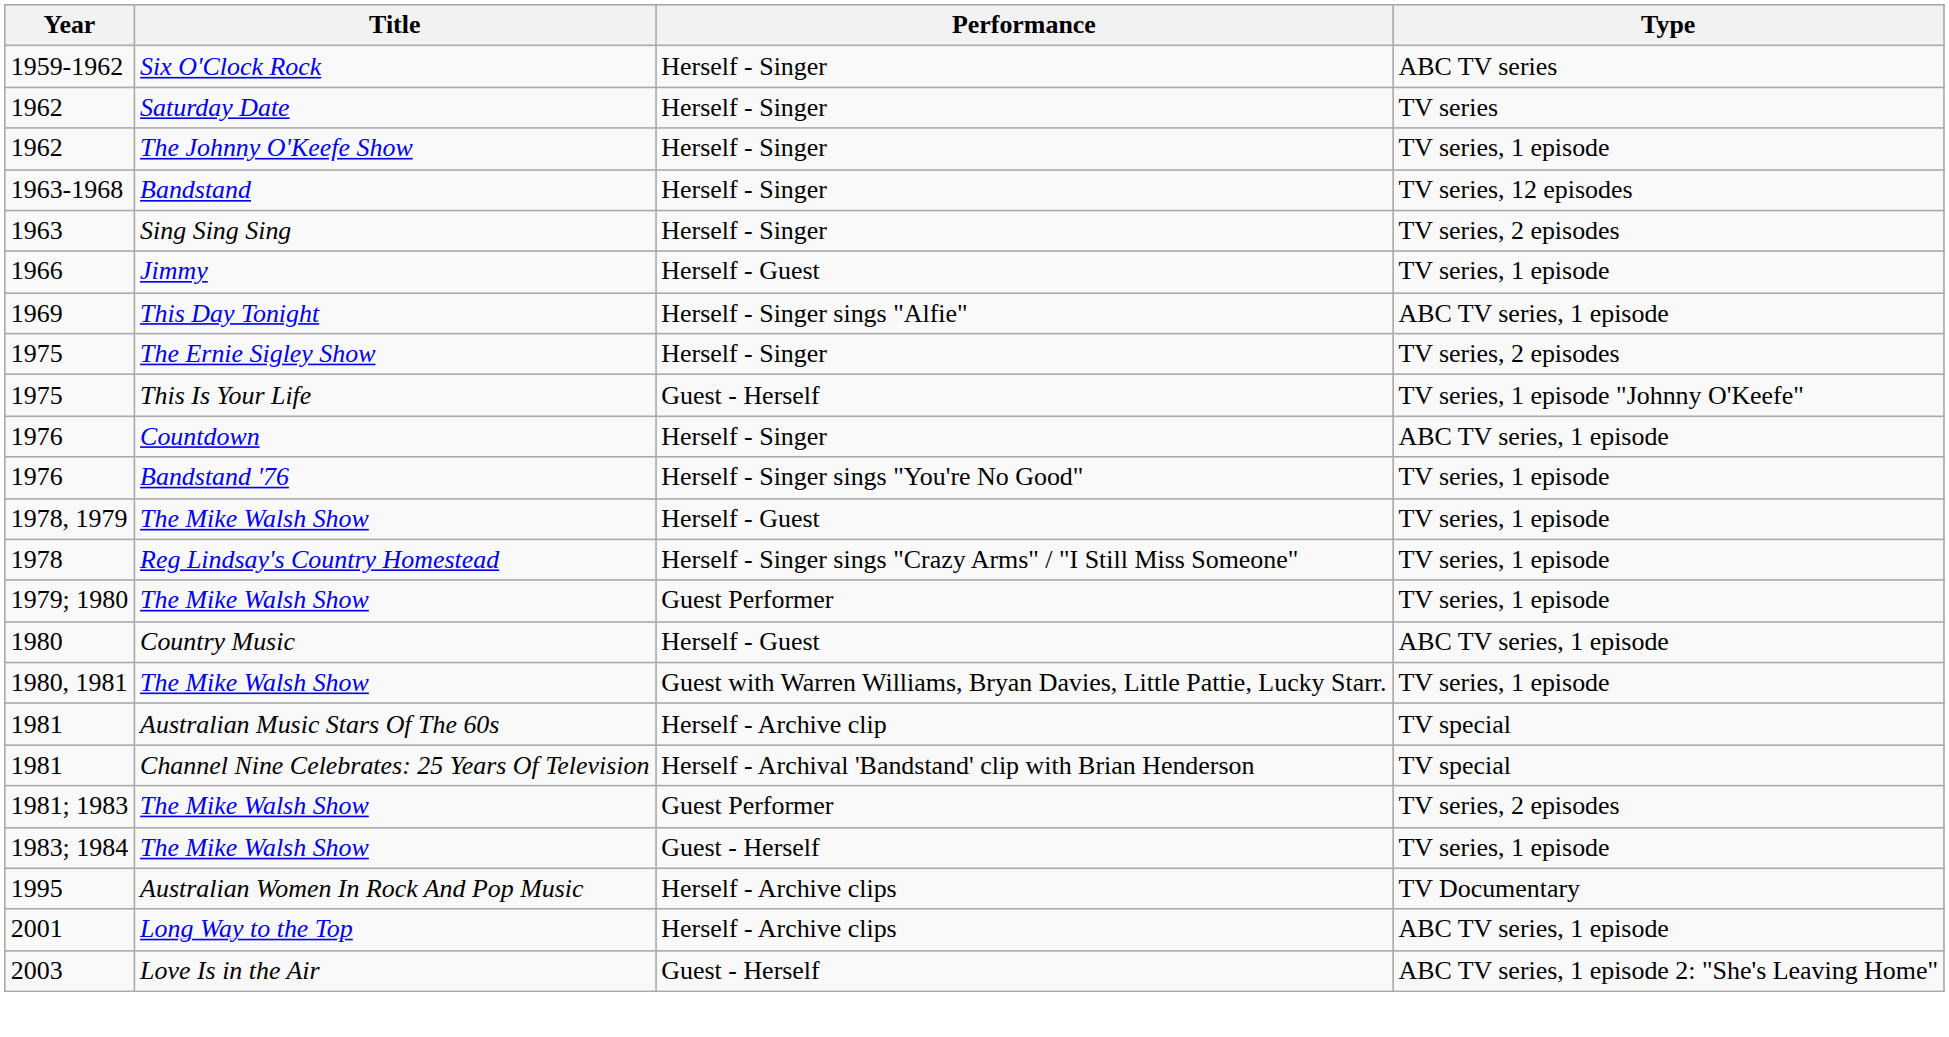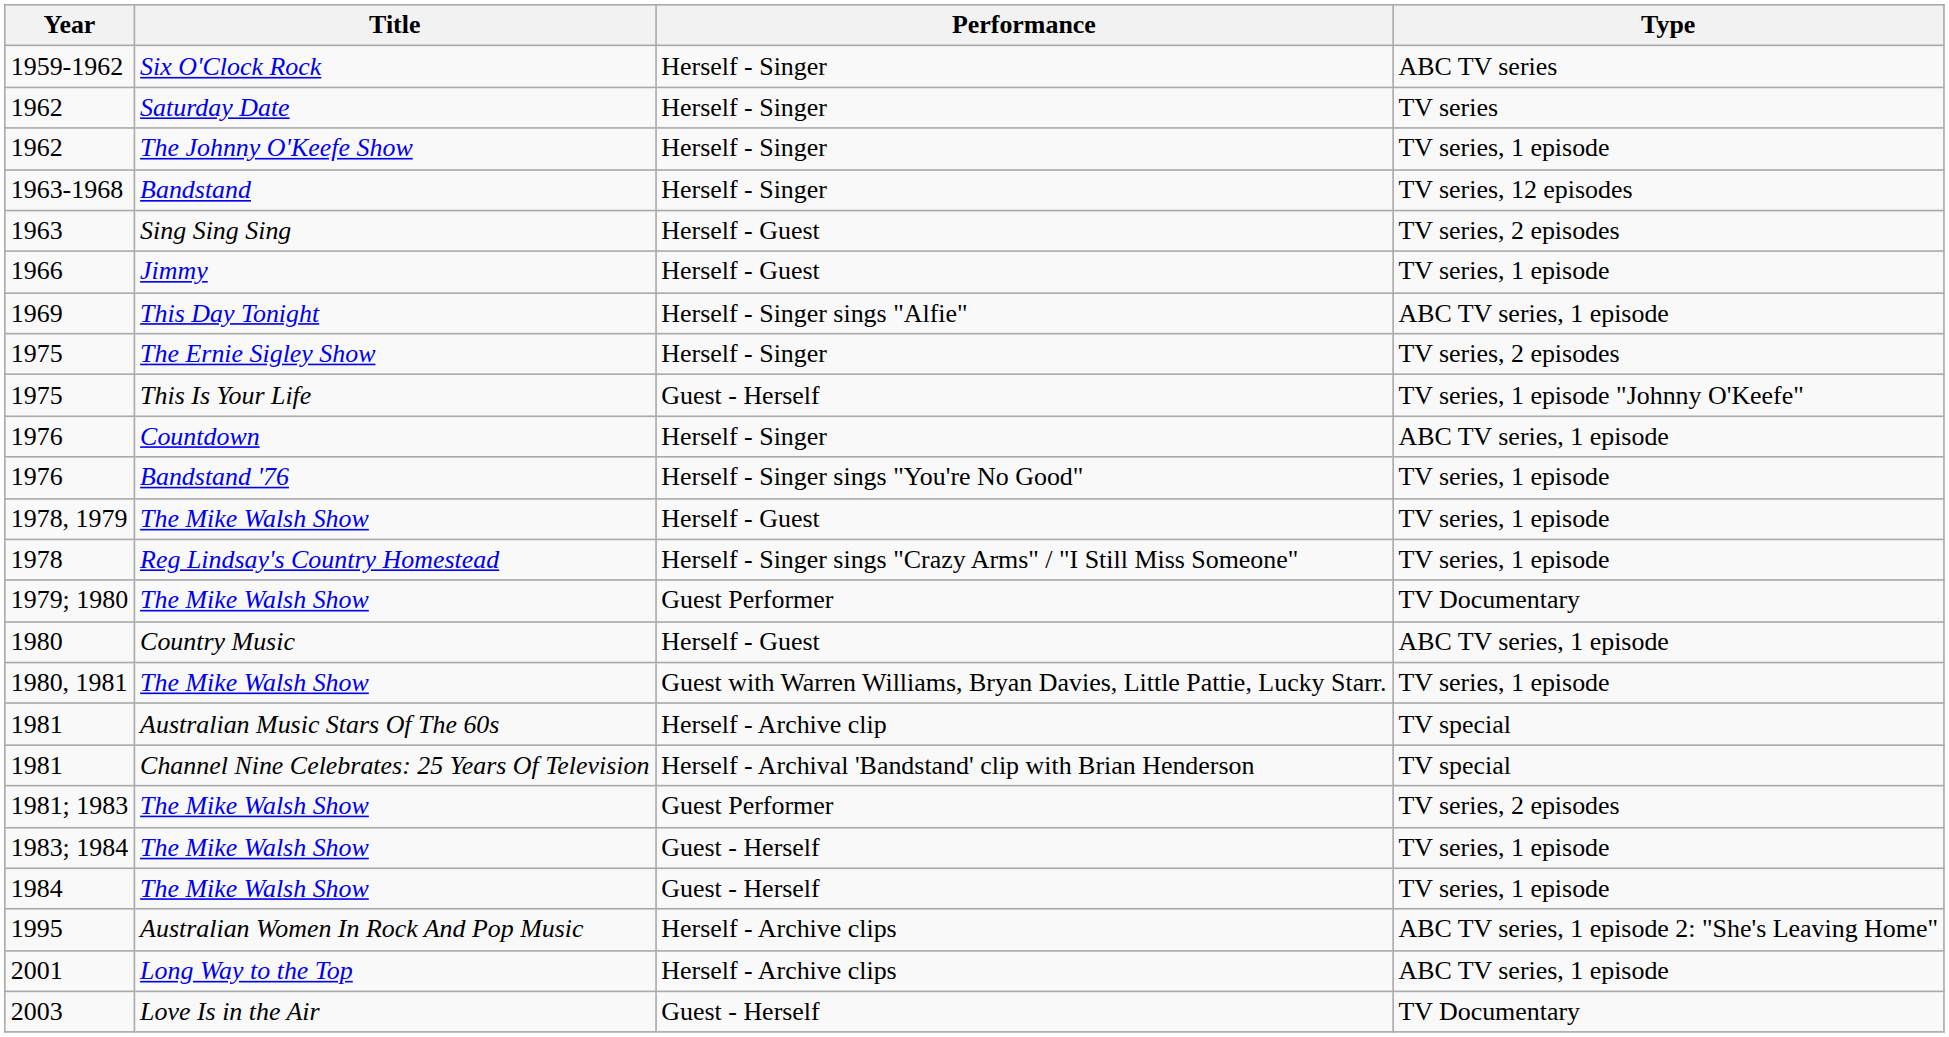(744, 230) Herself - Singer -> (741, 230) Herself - Guest
(1504, 600) TV series, 1 episode -> (1489, 600) TV Documentary
+ row: (37, 888)
(1489, 888) TV Documentary -> (1668, 929) ABC TV series, 1 episode 2: "She's Leaving Home"
(1668, 970) ABC TV series, 1 episode 2: "She's Leaving Home" -> (1489, 1011) TV Documentary
